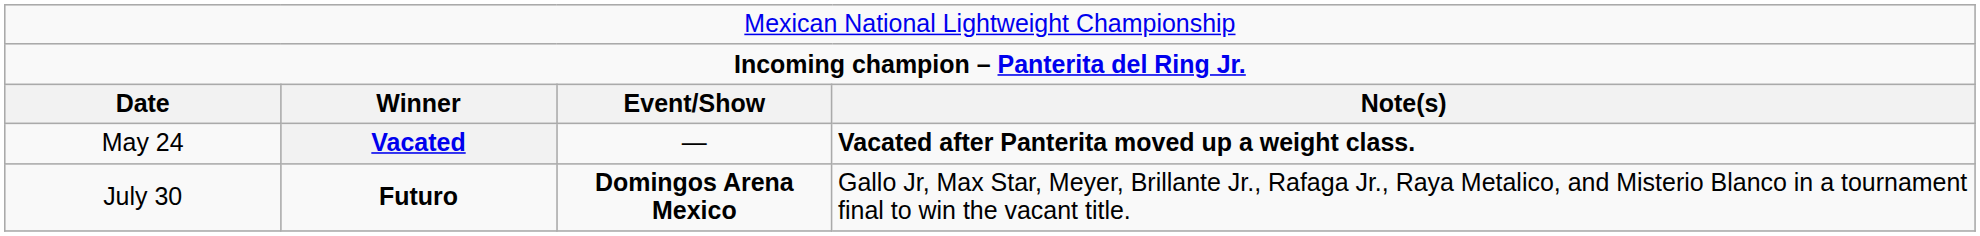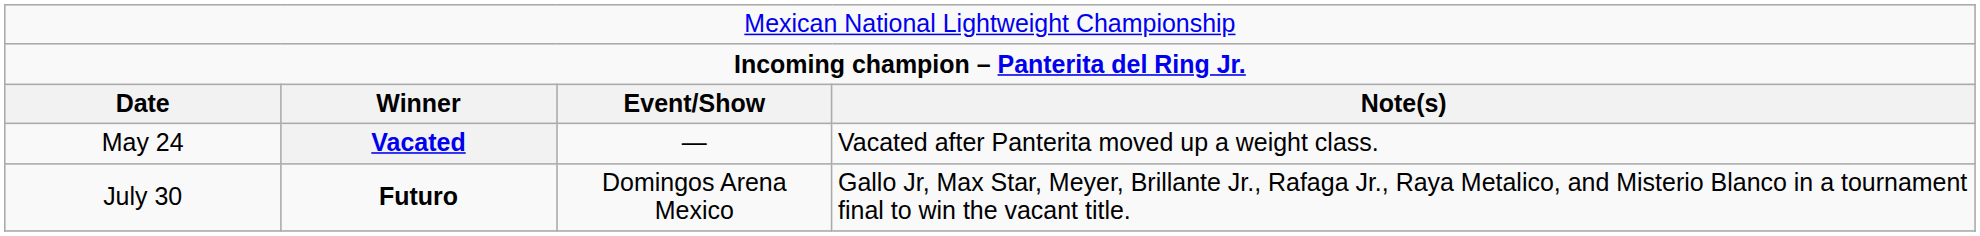(1127, 143) bold -> (1108, 143) normal
(694, 196) bold -> (694, 196) normal
